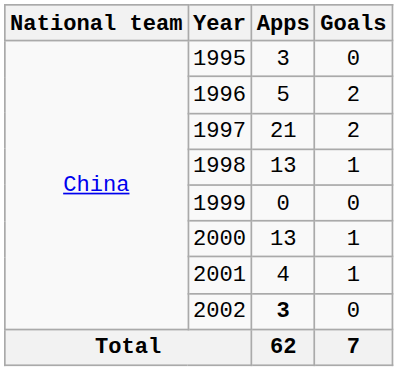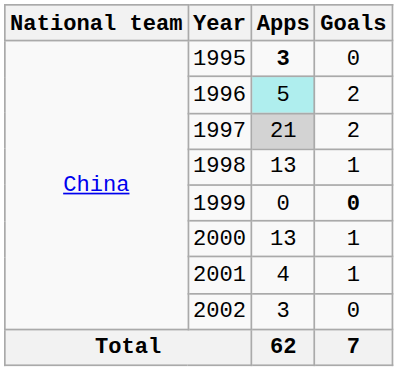(283, 59) normal -> (283, 59) bold
(283, 95) no background -> (283, 95) paleturquoise background
(283, 131) no background -> (283, 131) lightgrey background
(353, 203) normal -> (353, 203) bold
(283, 311) bold -> (283, 311) normal
